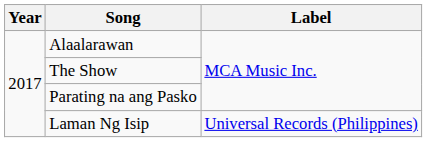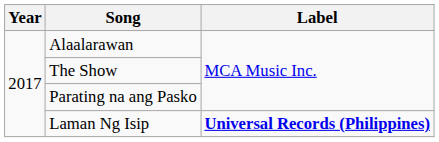(311, 123) normal -> (317, 123) bold
